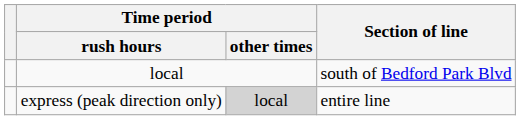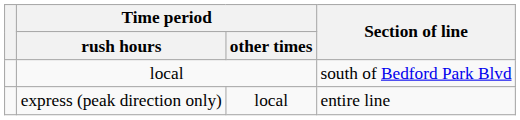(271, 100) lightgrey background -> (271, 100) no background
